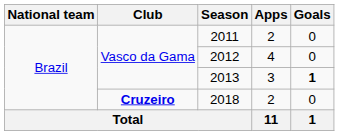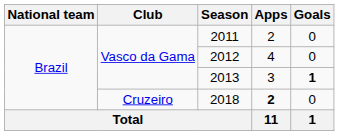(148, 99) bold -> (148, 99) normal
(271, 99) normal -> (271, 99) bold
